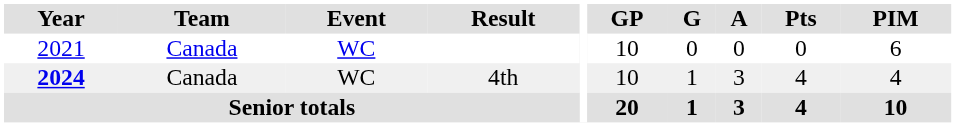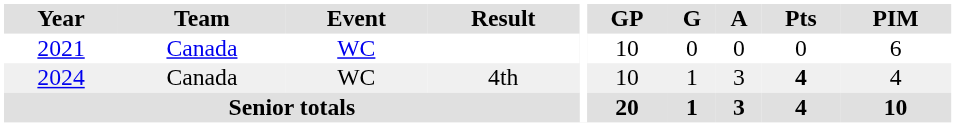(61, 77) bold -> (61, 77) normal
(801, 77) normal -> (801, 77) bold
